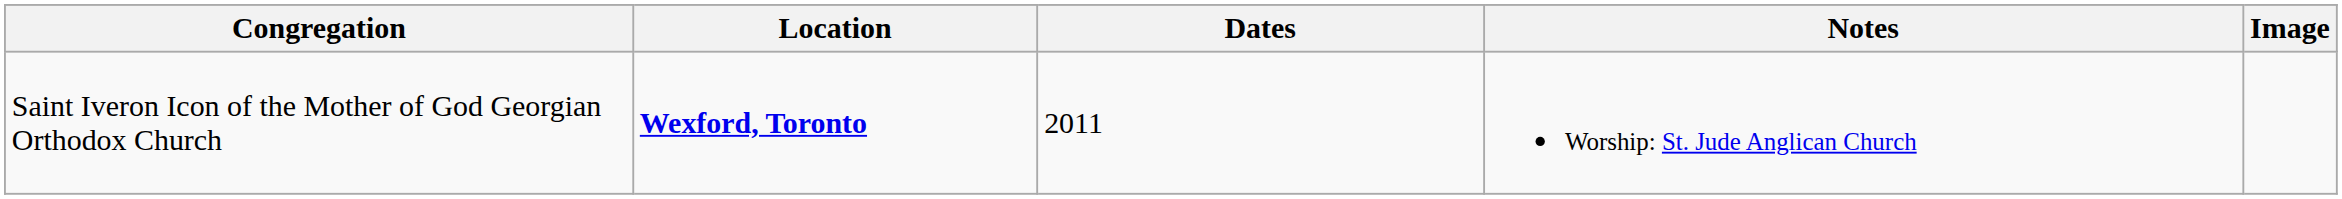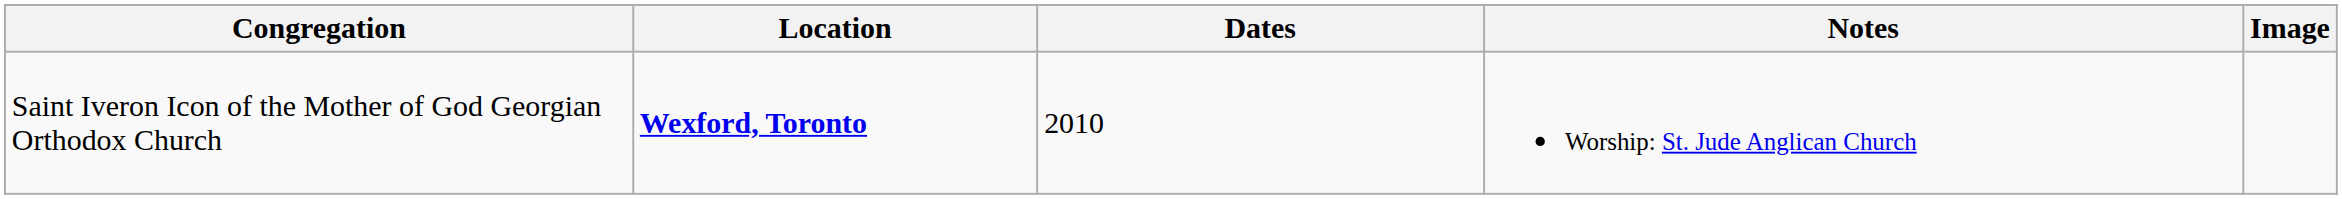(1074, 122) 2011 -> (1074, 122) 2010
